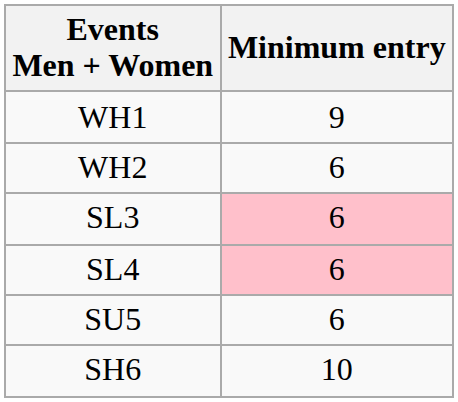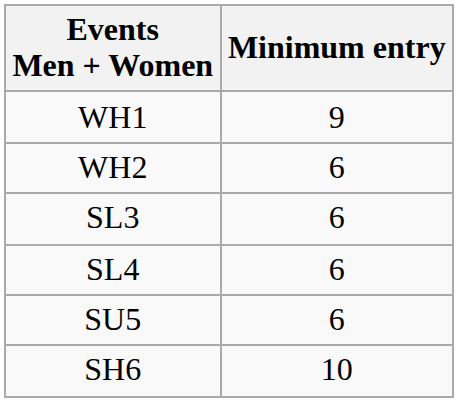(337, 218) pink background -> (337, 218) no background
(337, 268) pink background -> (337, 268) no background
